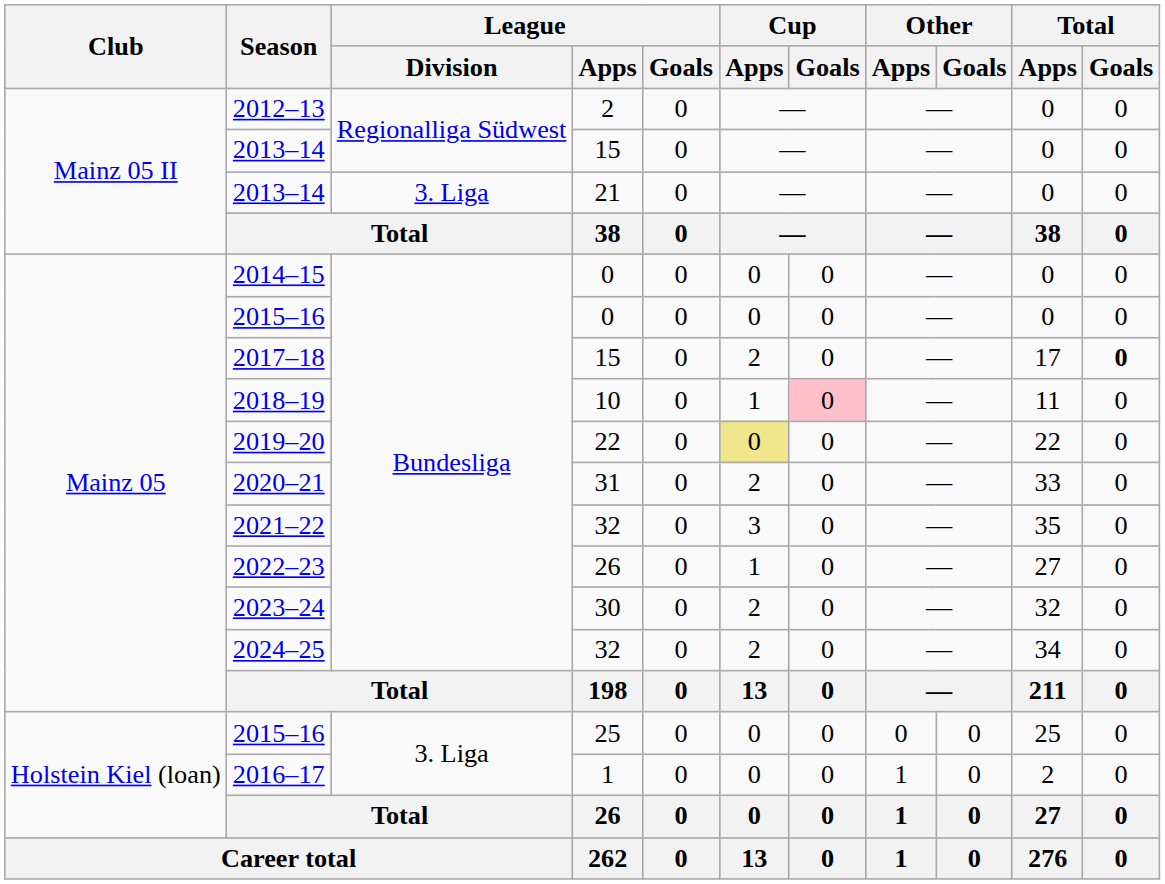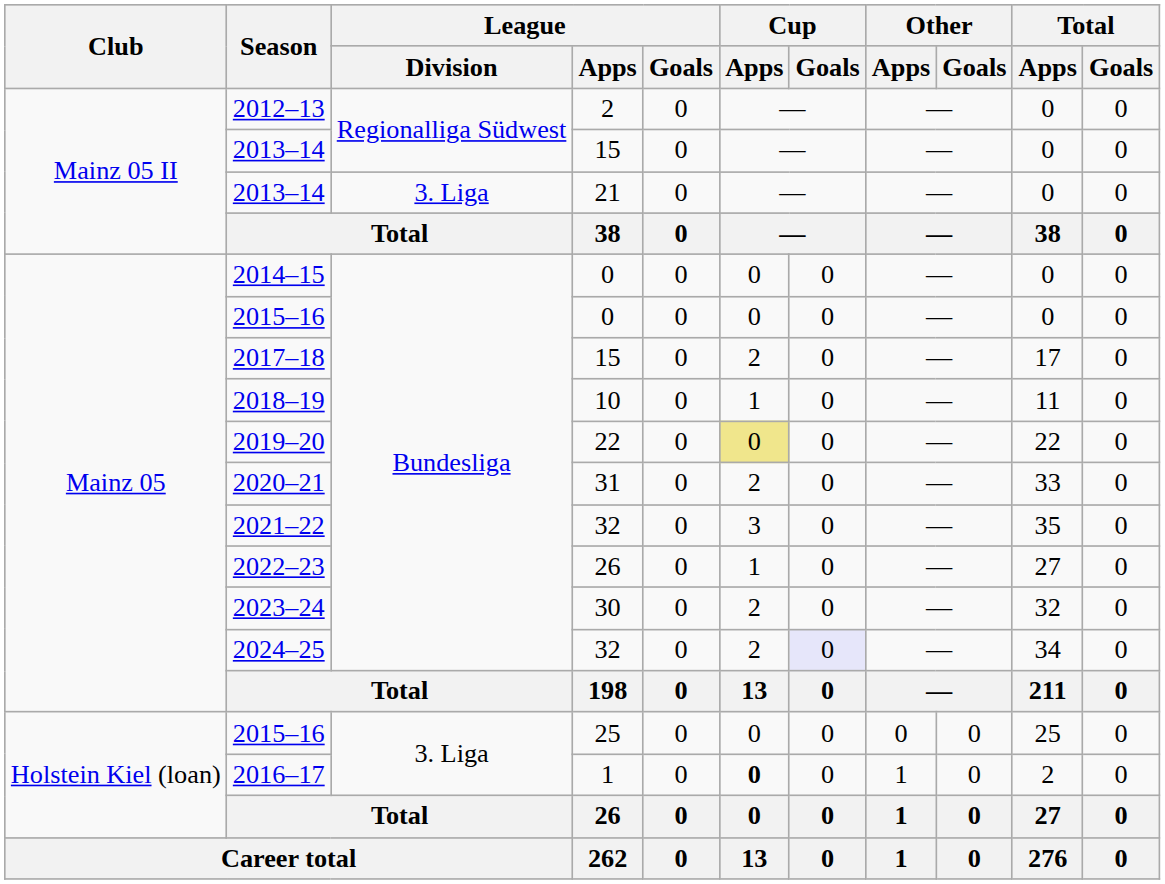(1121, 358) bold -> (1121, 358) normal
(828, 399) pink background -> (828, 399) no background
(828, 649) no background -> (828, 649) lavender background
(754, 774) normal -> (754, 774) bold
